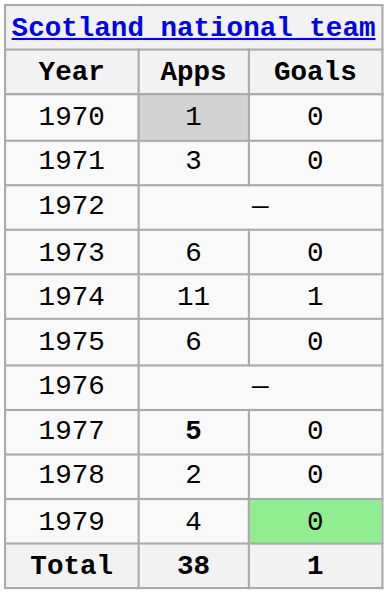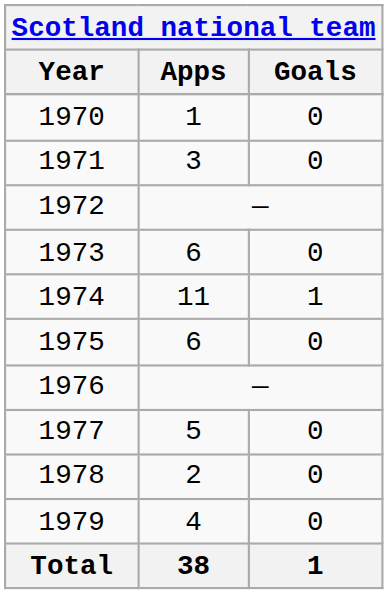(194, 117) lightgrey background -> (194, 117) no background
(194, 432) bold -> (194, 432) normal
(315, 522) lightgreen background -> (315, 522) no background
